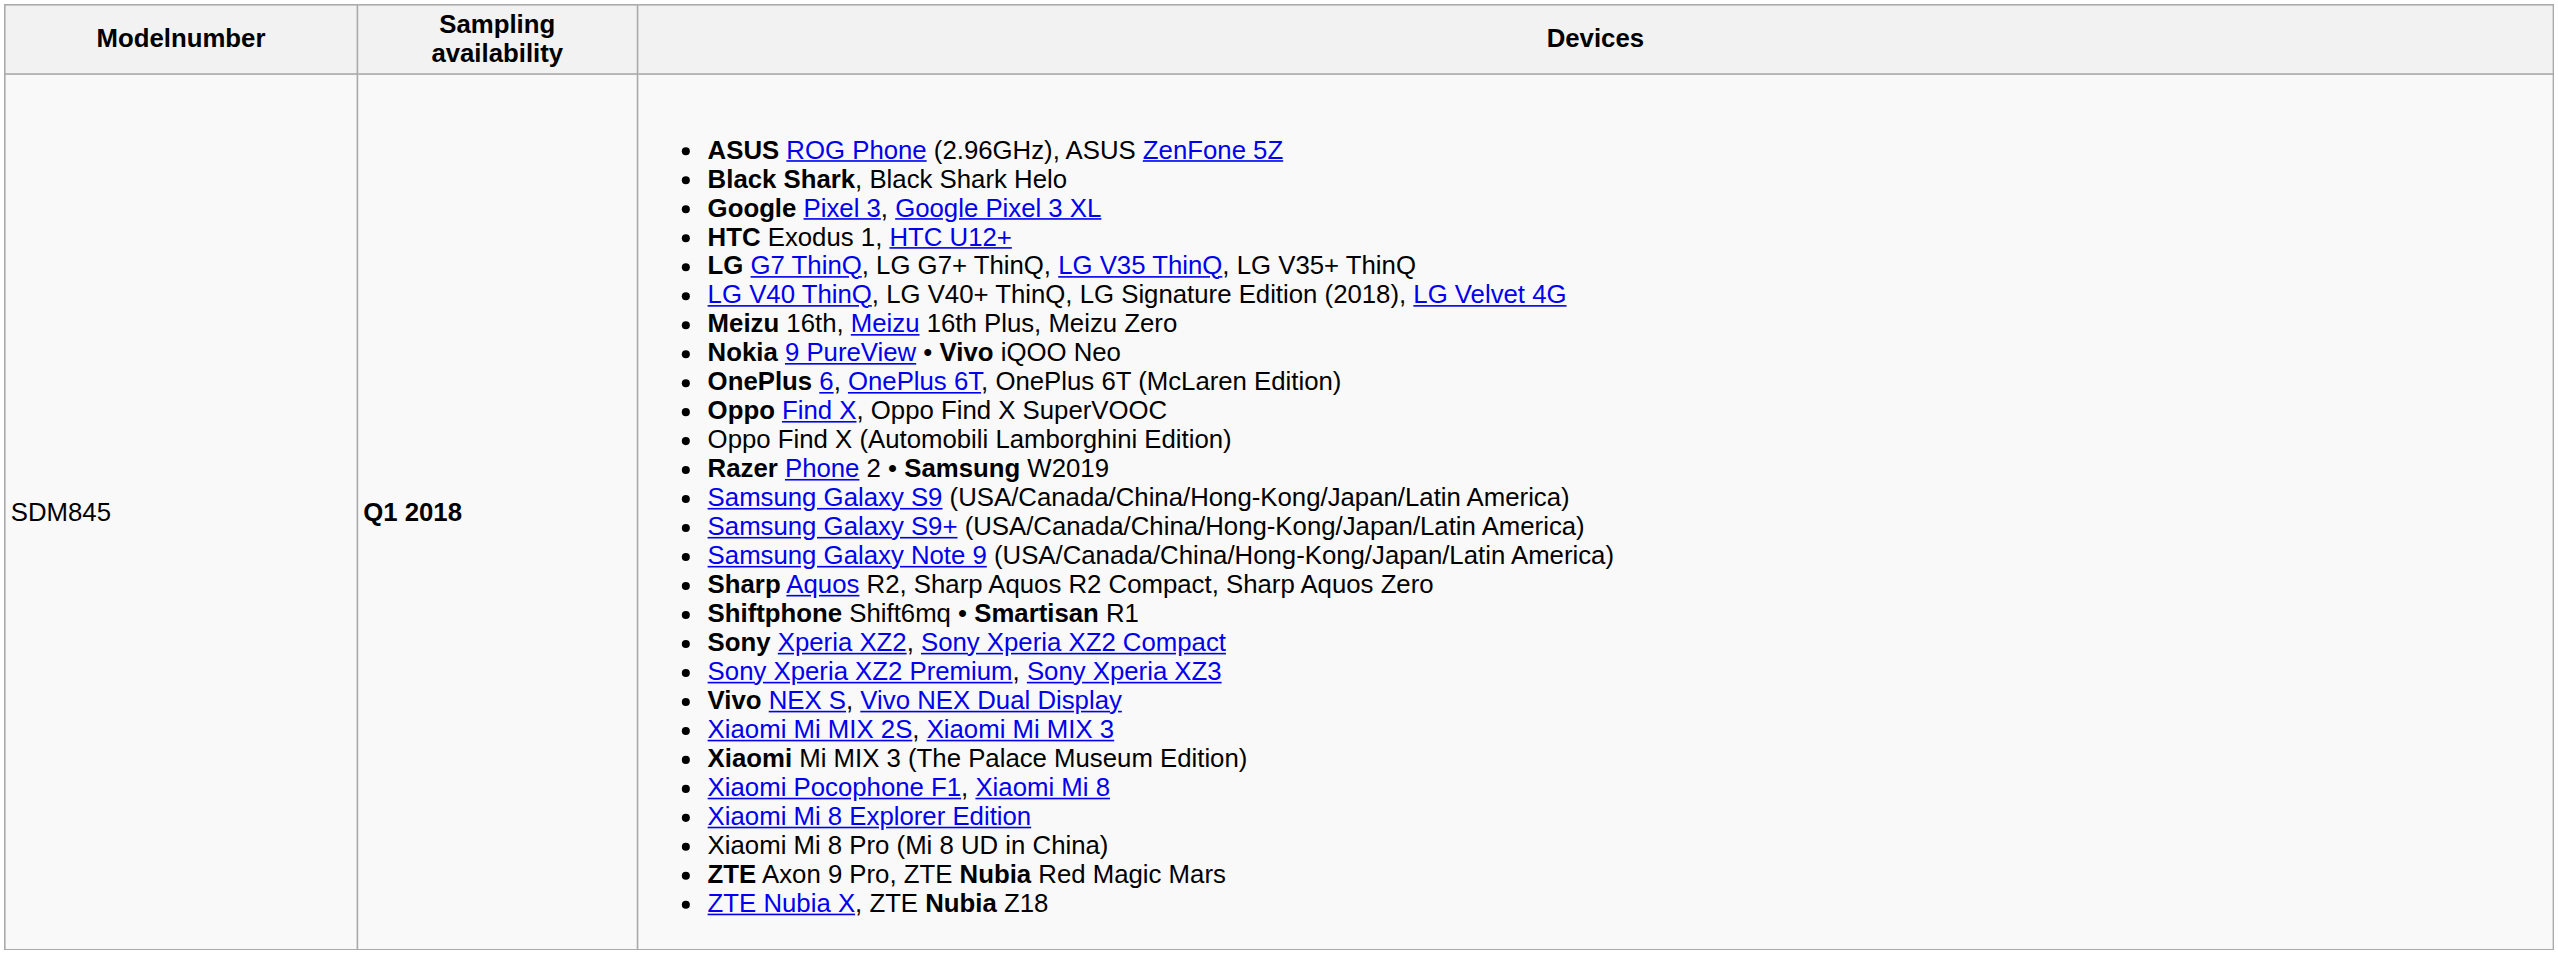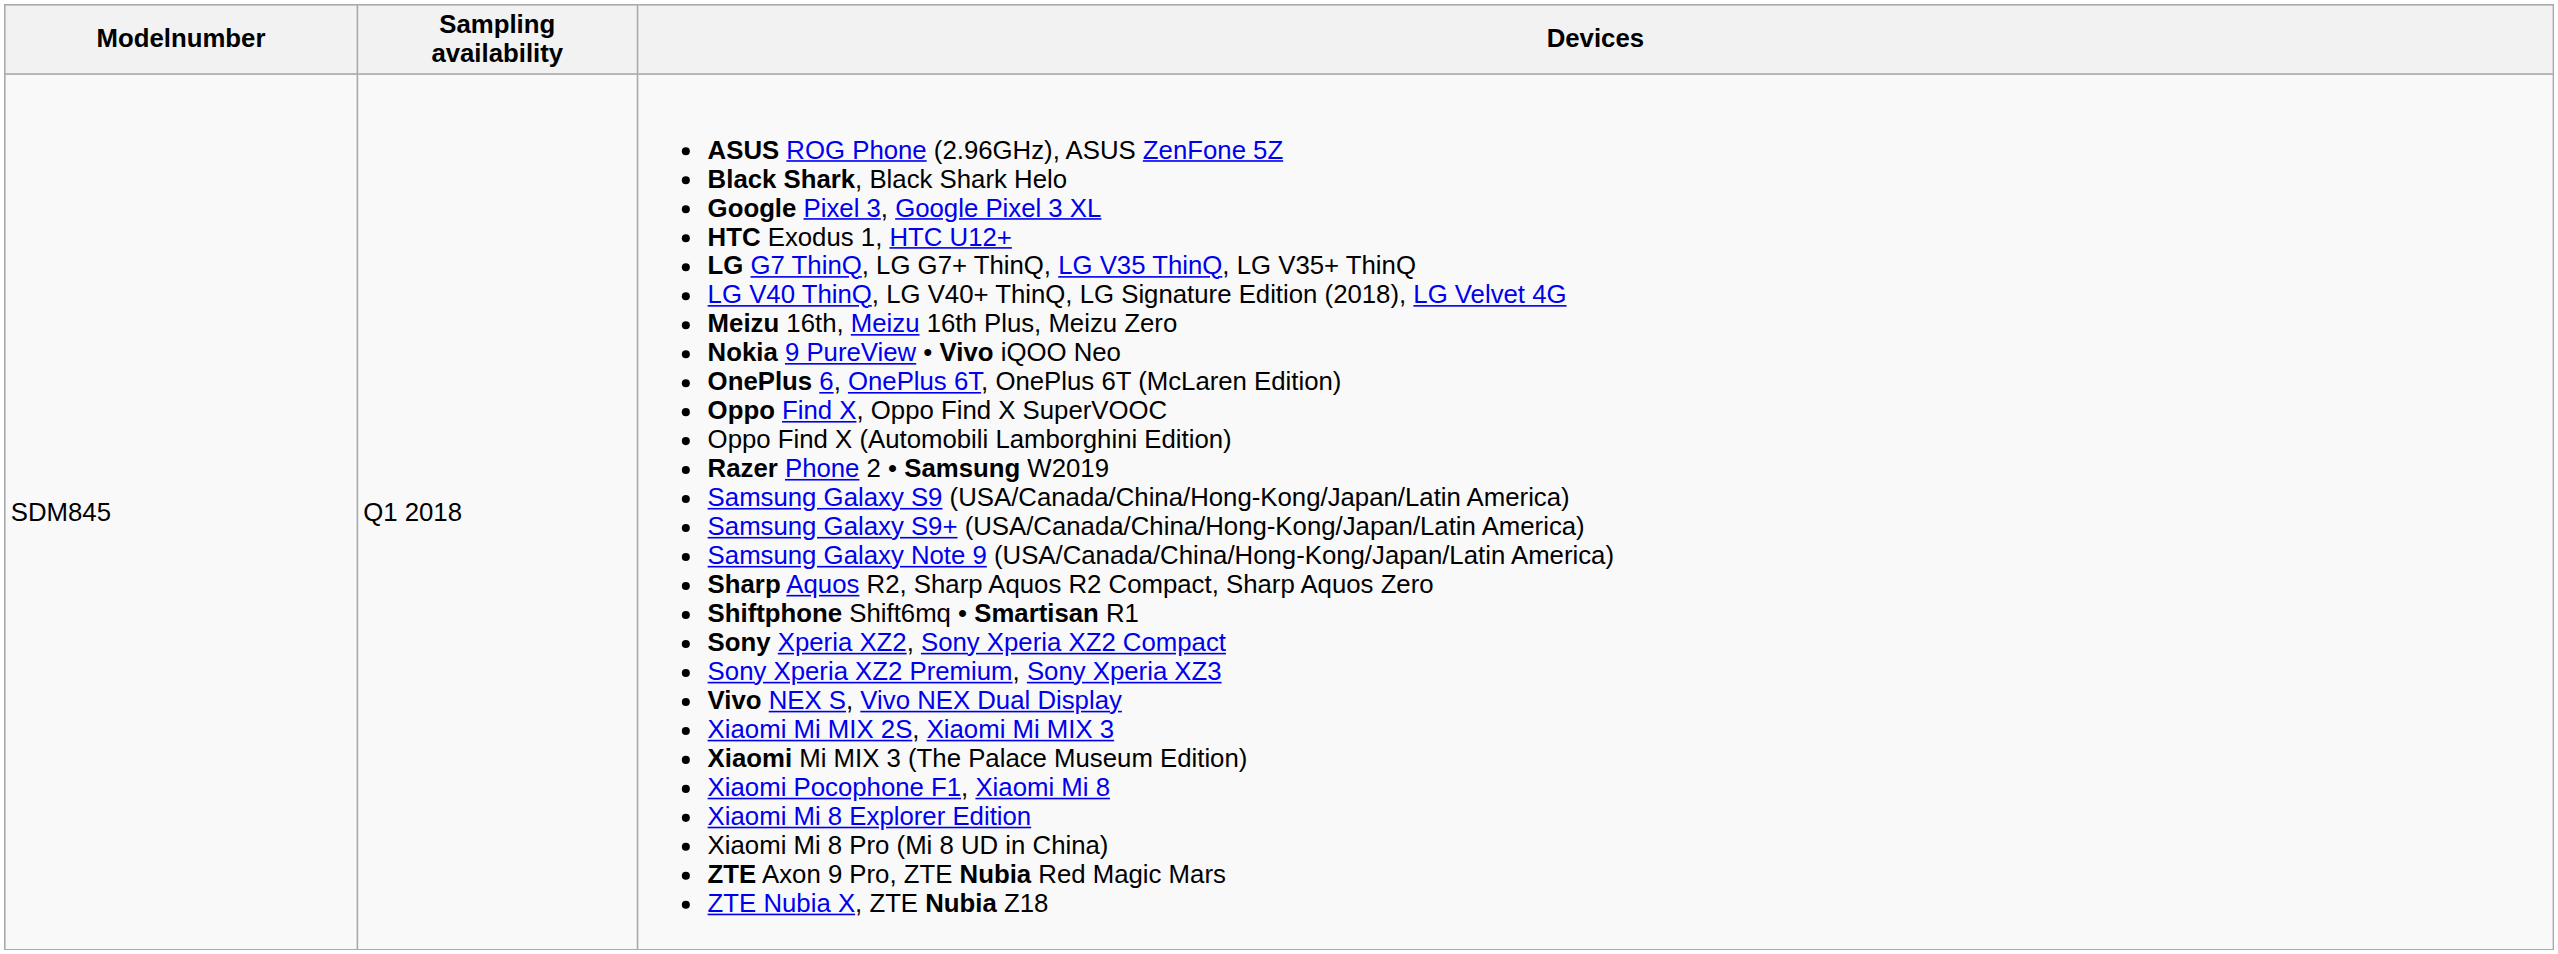(413, 511) bold -> (413, 511) normal
